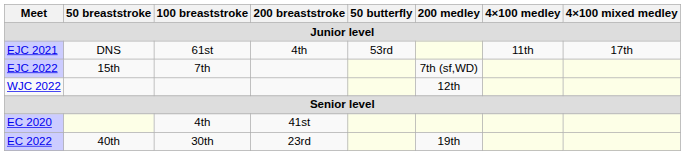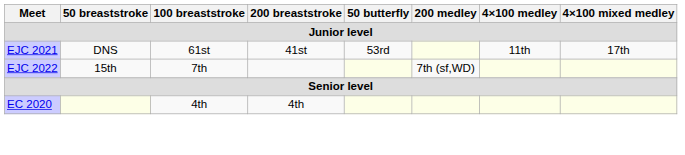(299, 50) 4th -> (296, 50) 41st
- row: (34, 86)
(299, 123) 41st -> (296, 104) 4th
- row: (29, 141)
